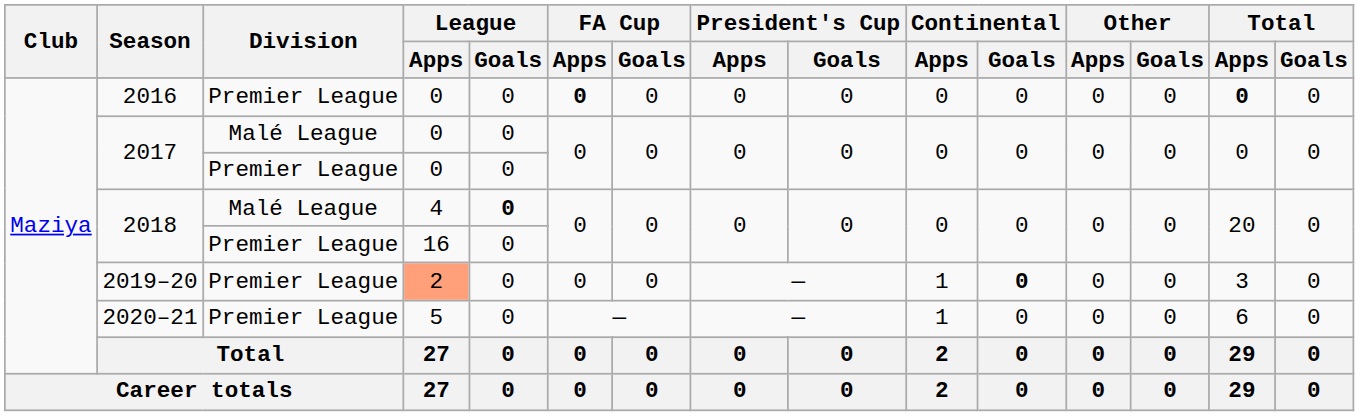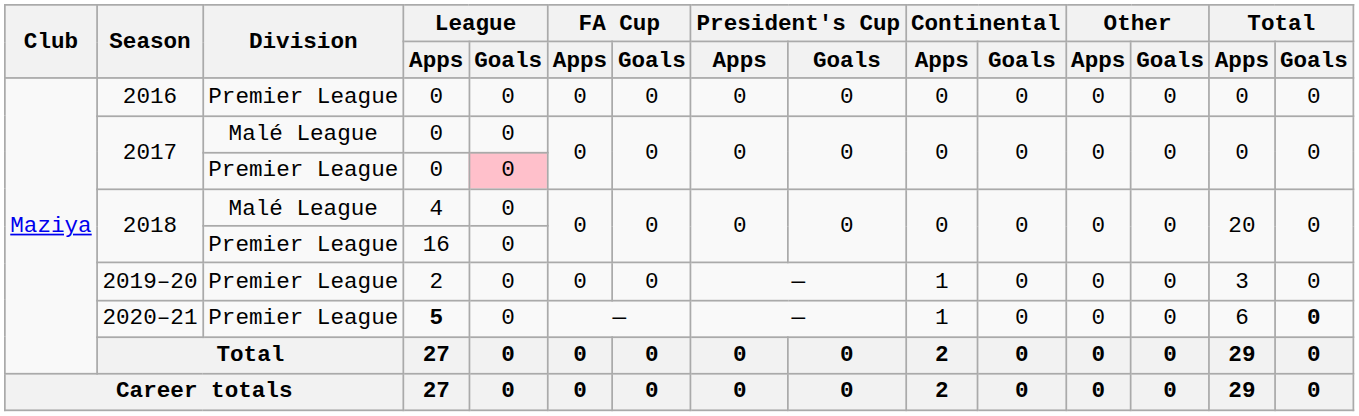(580, 97) bold -> (580, 97) normal
(1242, 97) bold -> (1242, 97) normal
(508, 171) no background -> (508, 171) pink background
(508, 208) bold -> (508, 208) normal
(436, 281) lightsalmon background -> (436, 281) no background
(1022, 281) bold -> (1022, 281) normal
(436, 318) normal -> (436, 318) bold
(1314, 318) normal -> (1314, 318) bold
